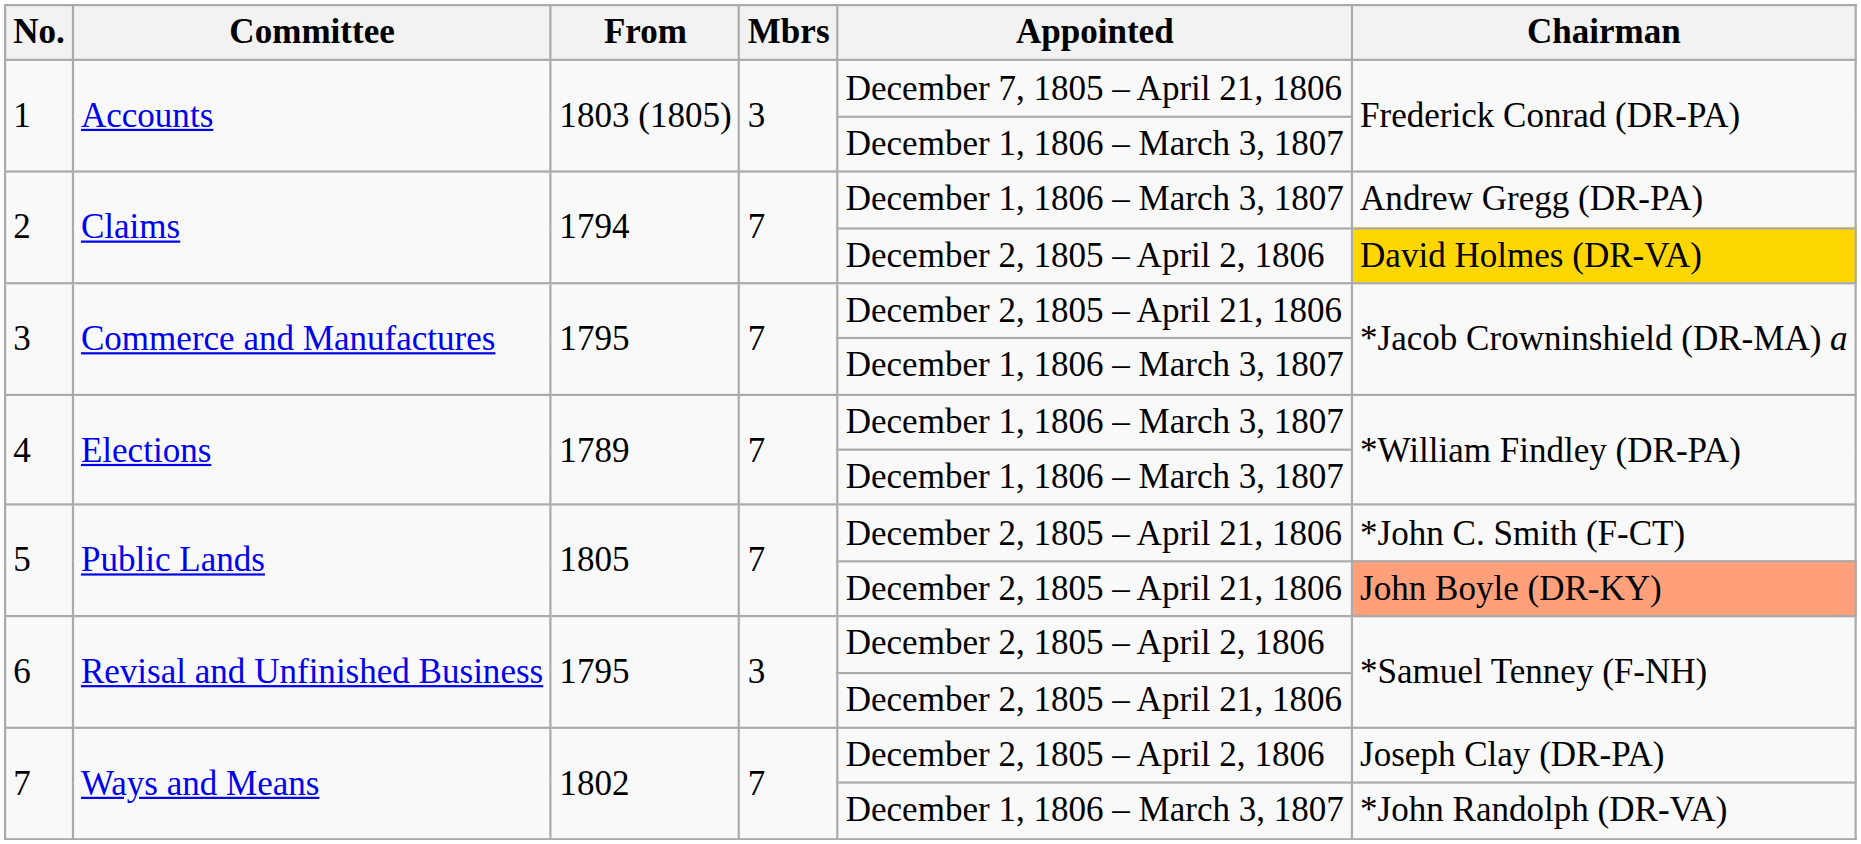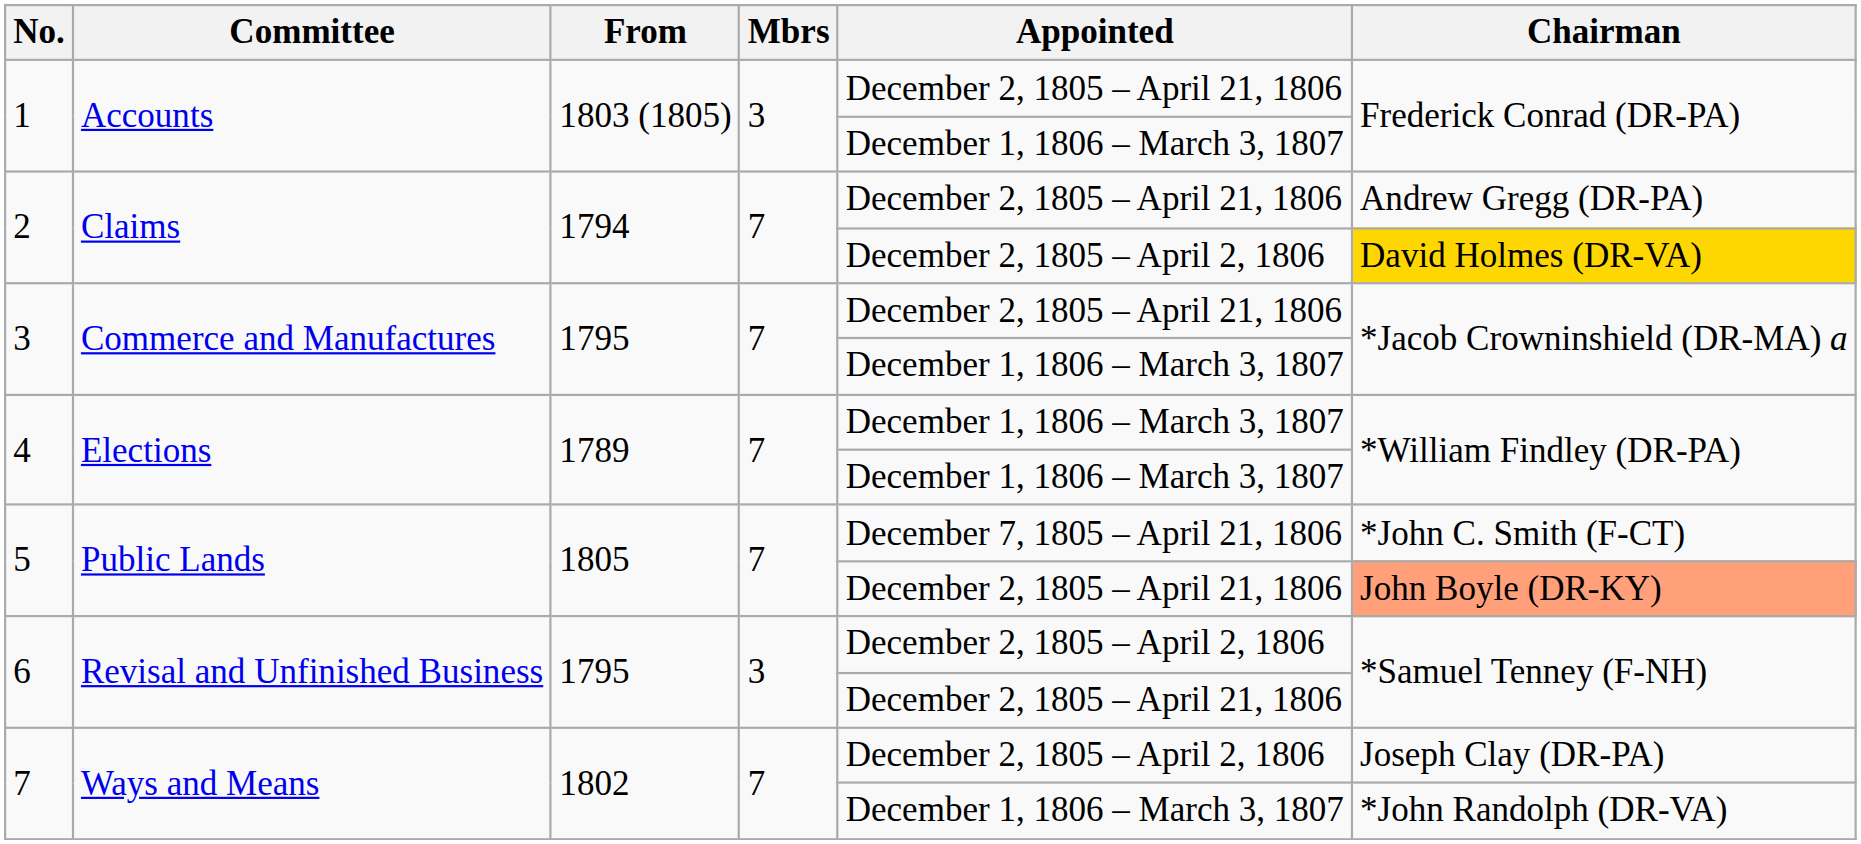(1094, 87) December 7, 1805 – April 21, 1806 -> (1094, 87) December 2, 1805 – April 21, 1806
(1095, 198) December 1, 1806 – March 3, 1807 -> (1094, 198) December 2, 1805 – April 21, 1806
(1094, 532) December 2, 1805 – April 21, 1806 -> (1094, 532) December 7, 1805 – April 21, 1806
